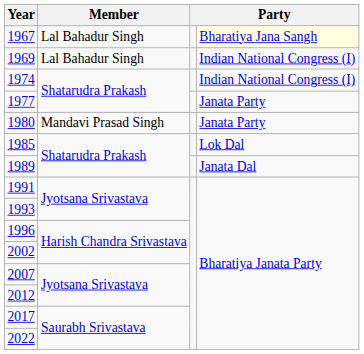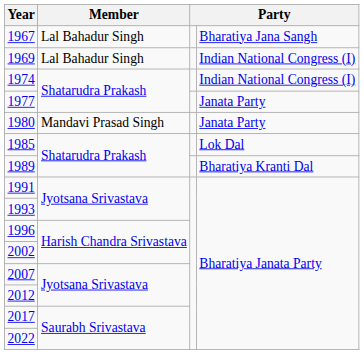(258, 36) lightyellow background -> (258, 36) no background
(228, 166) Janata Dal -> (256, 166) Bharatiya Kranti Dal
